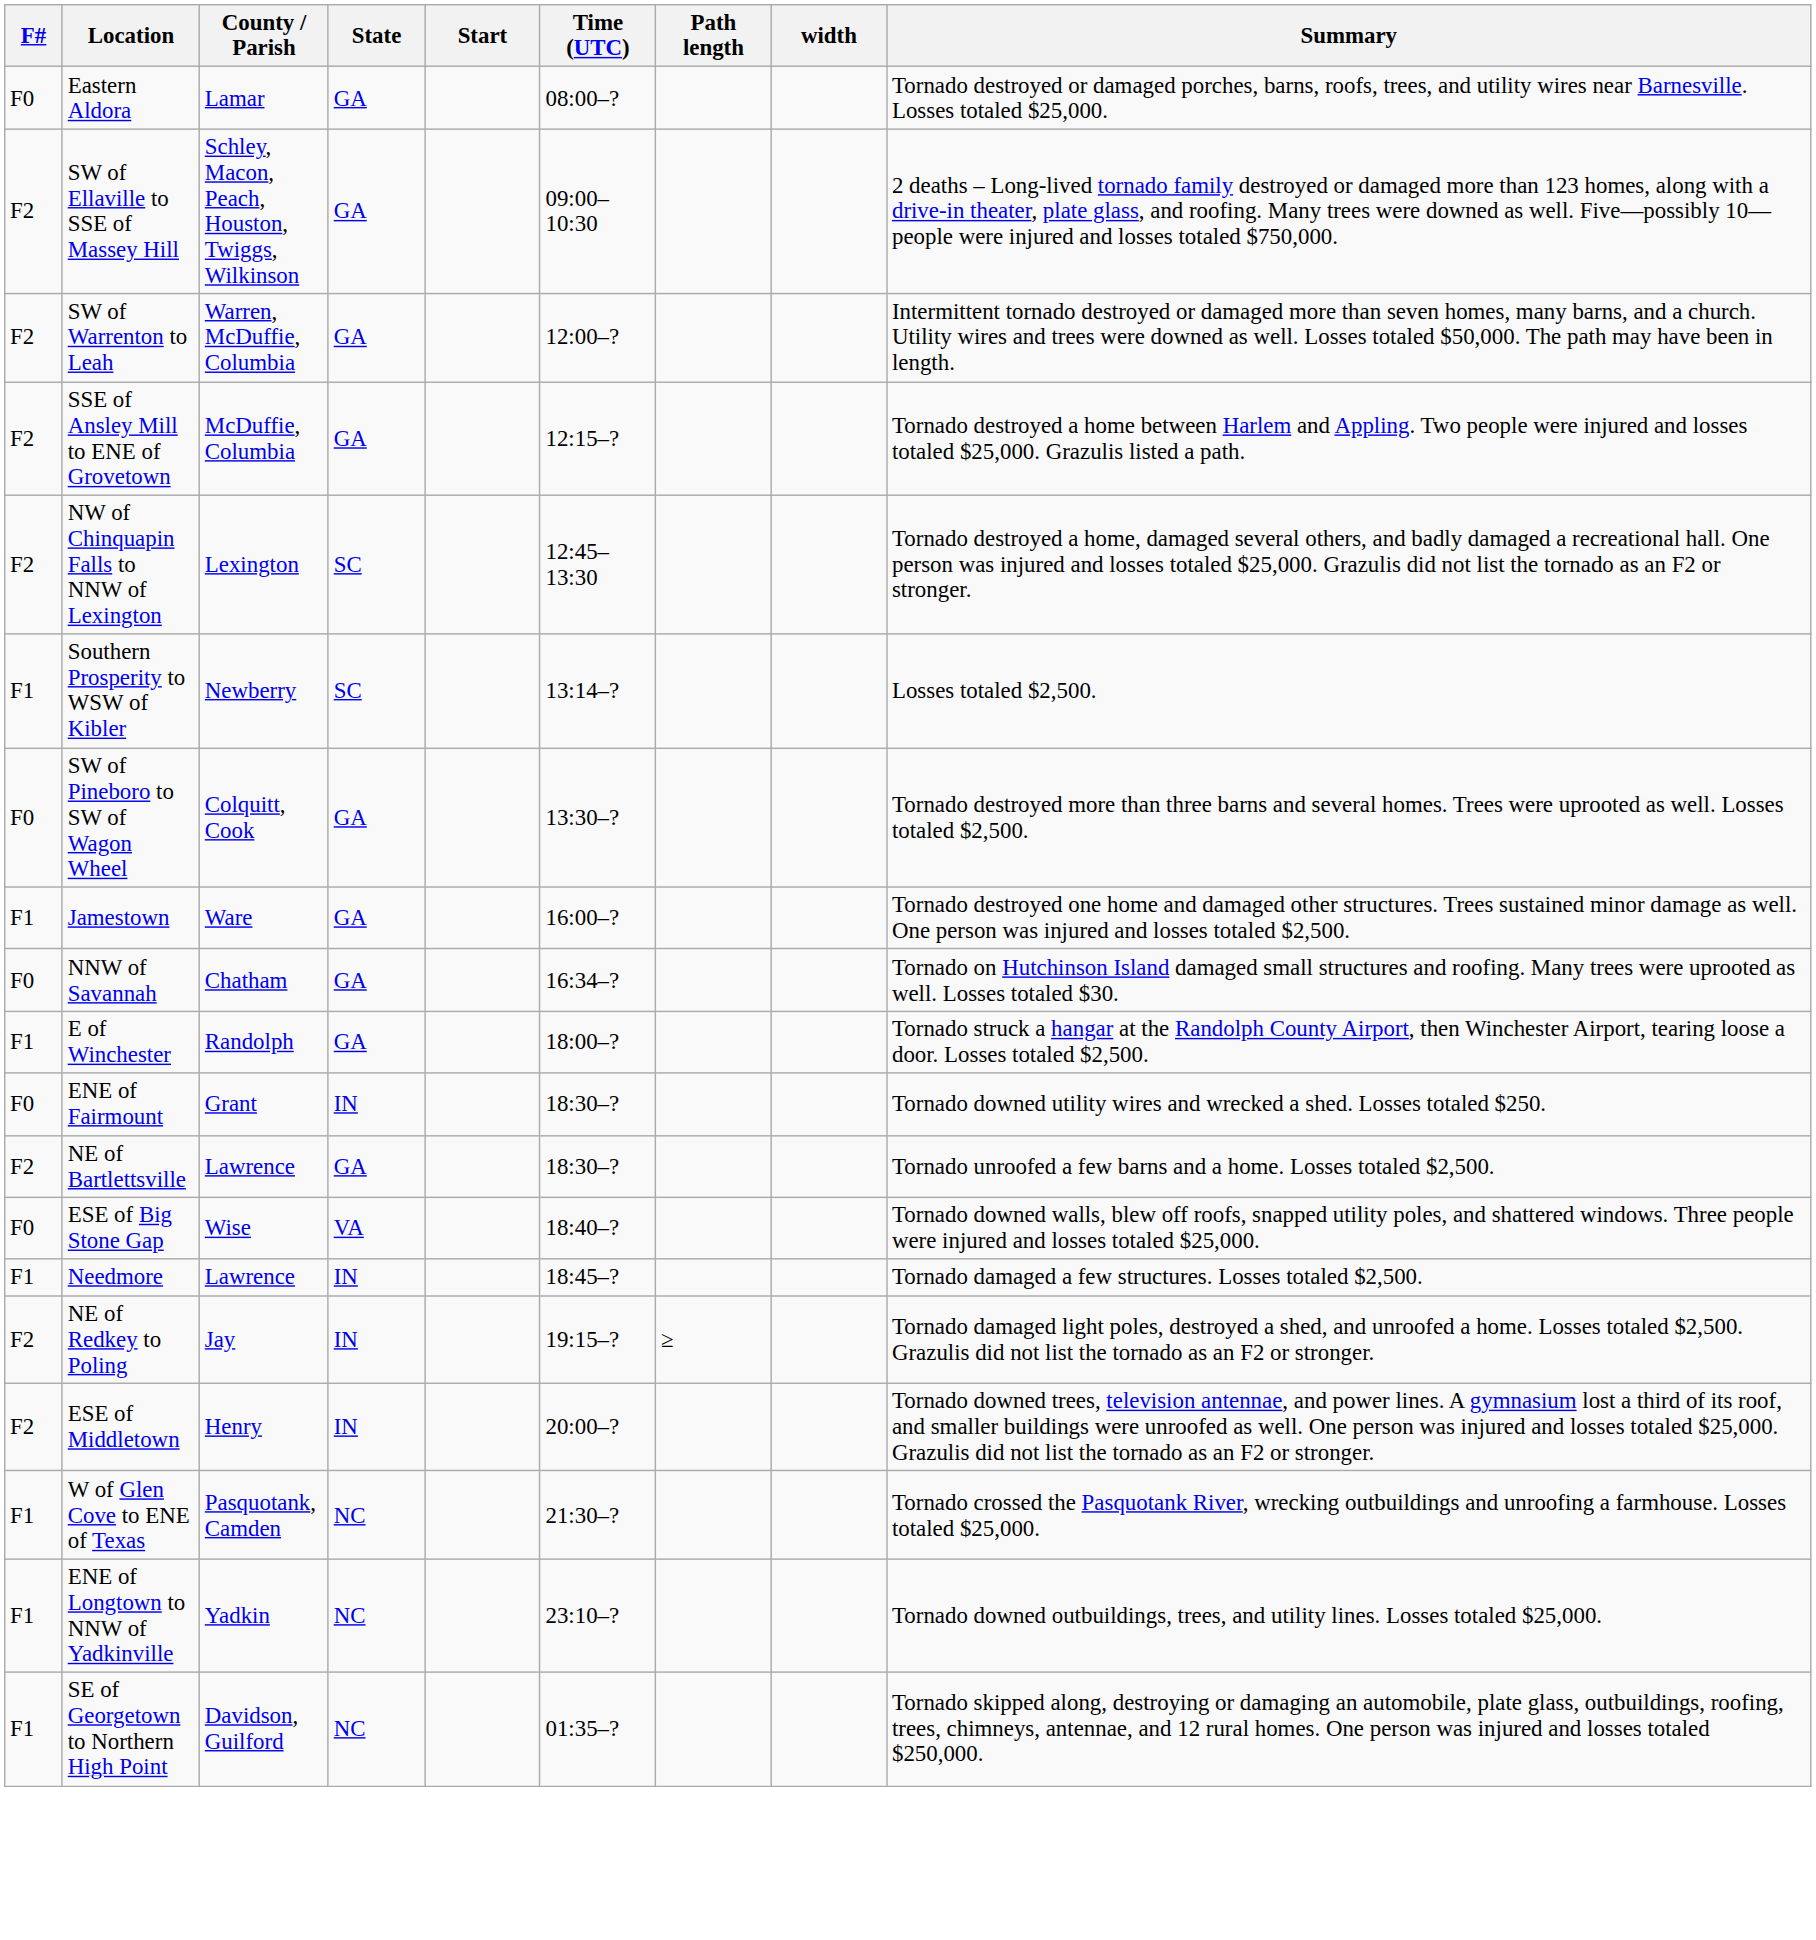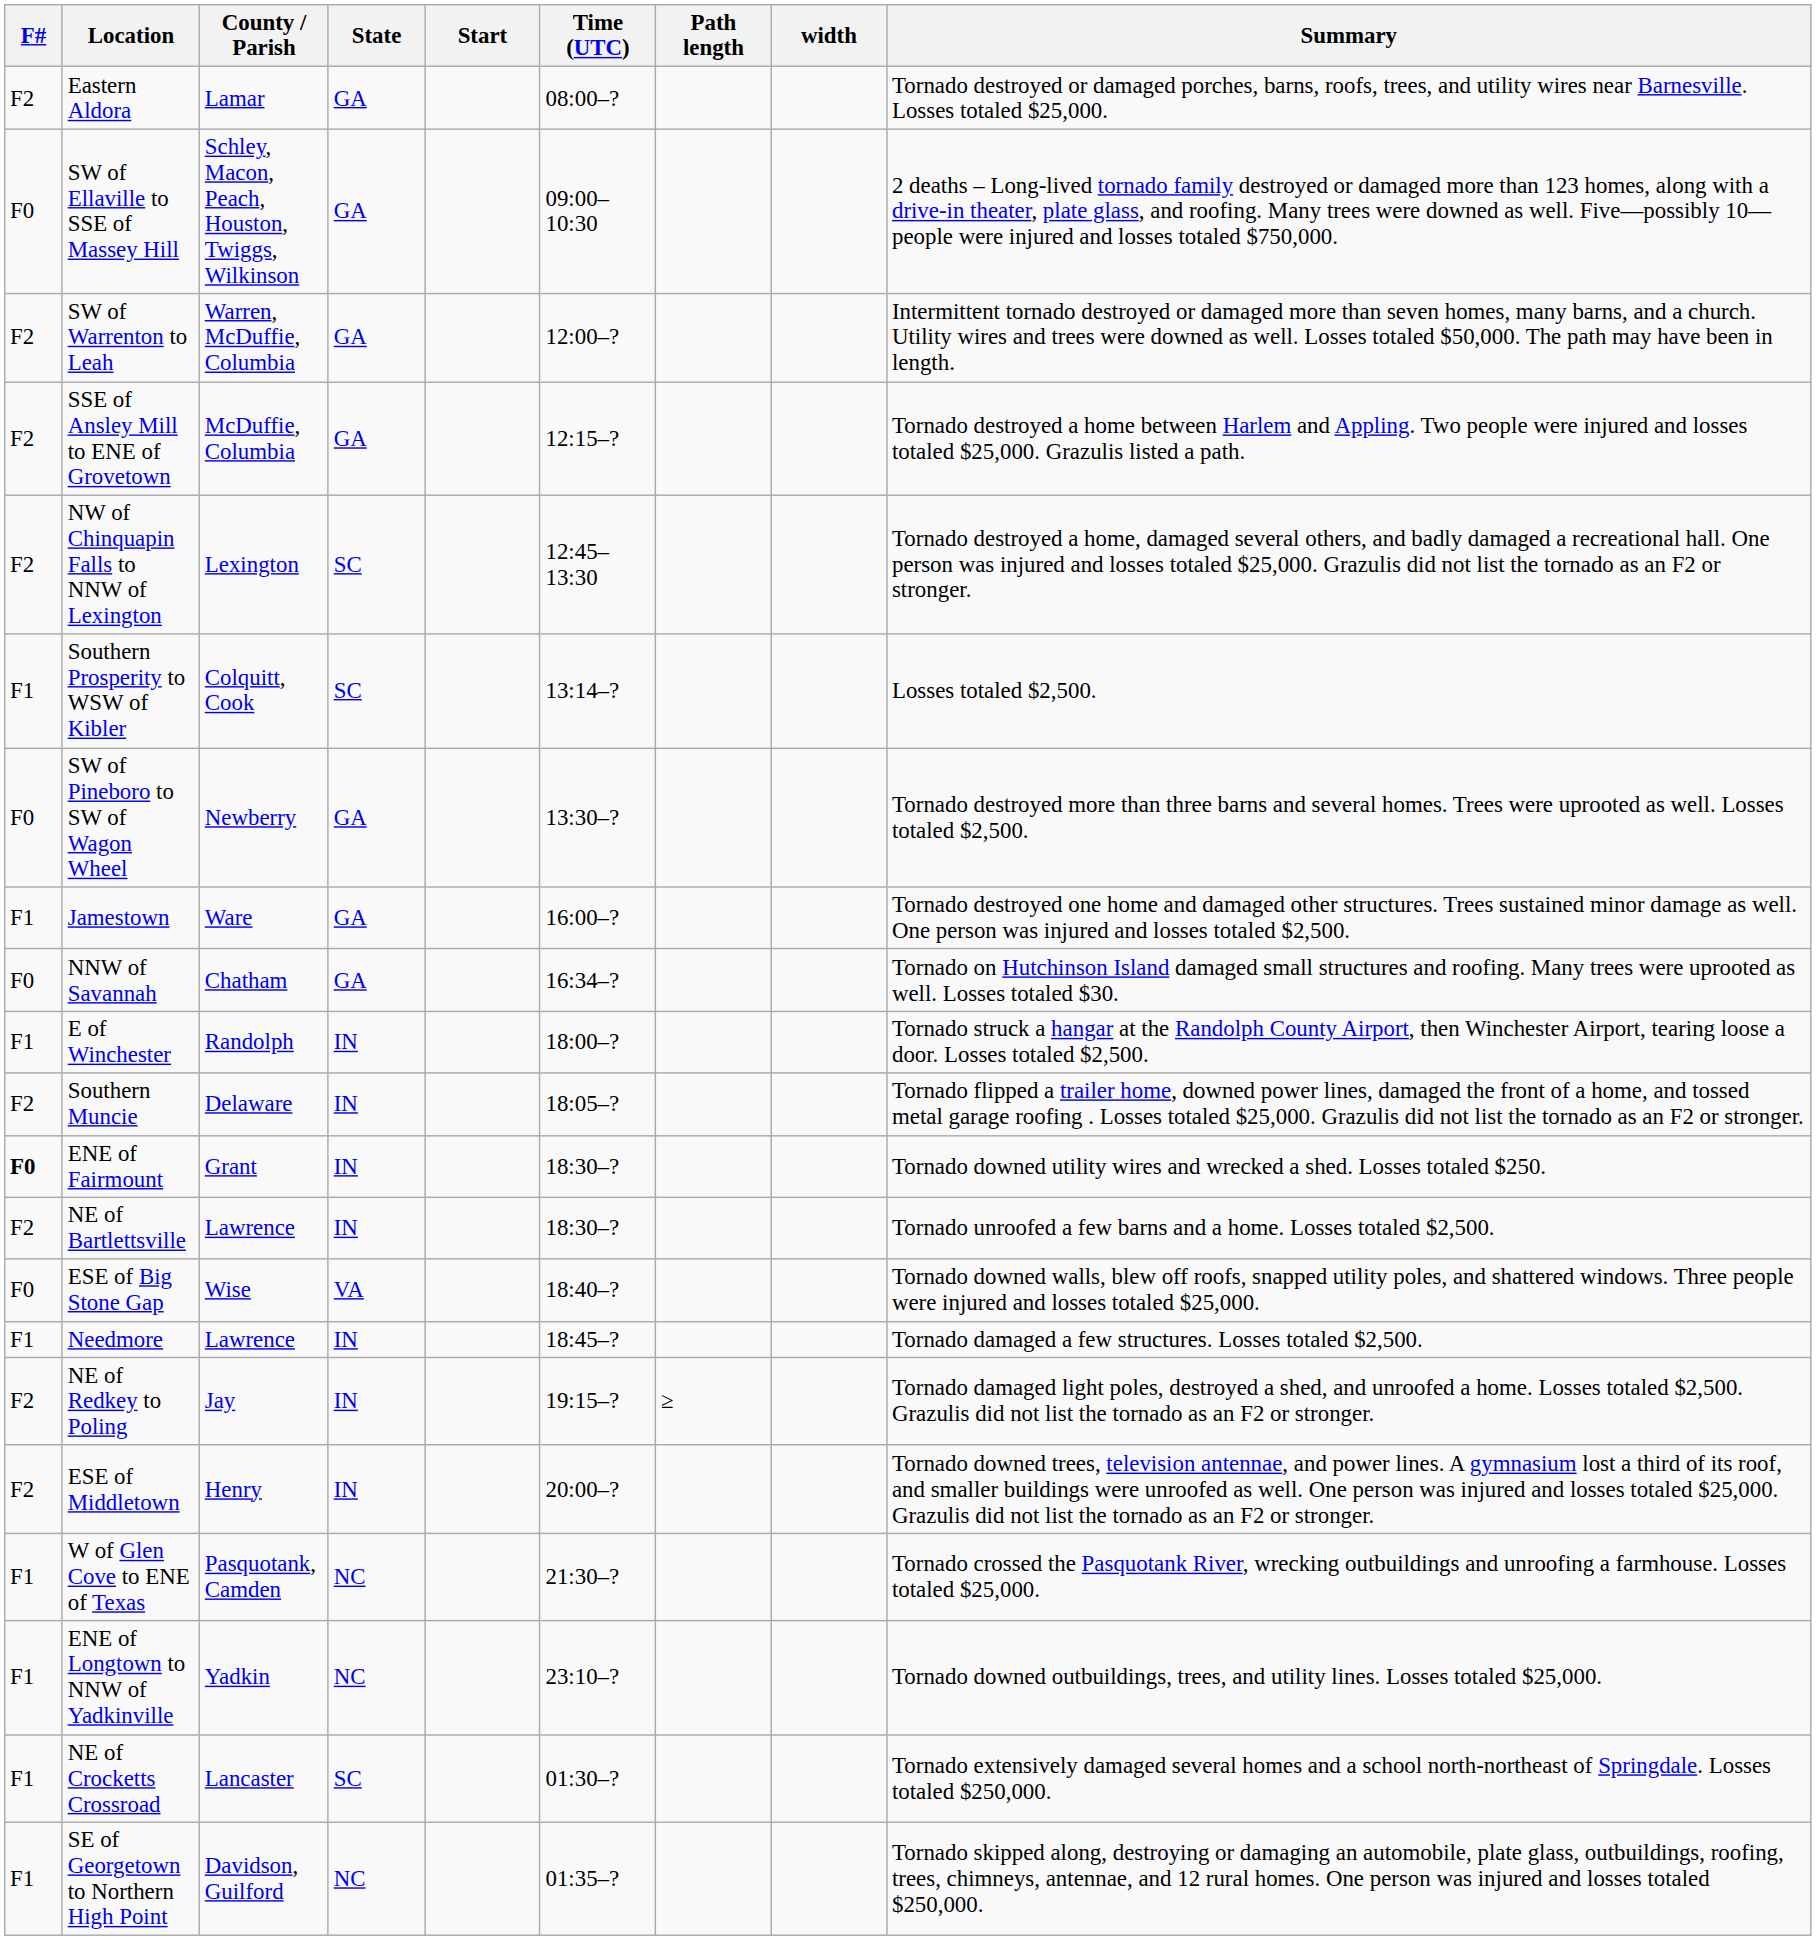(22, 97) F0 -> (22, 97) F2
(22, 211) F2 -> (22, 211) F0
(251, 690) Newberry -> (245, 690) Colquitt, Cook
(245, 817) Colquitt, Cook -> (251, 817) Newberry
(350, 1041) GA -> (346, 1041) IN
+ row: (109, 1103)
(22, 1103) normal -> (23, 1165) bold
(350, 1165) GA -> (346, 1227) IN
+ row: (114, 1777)
